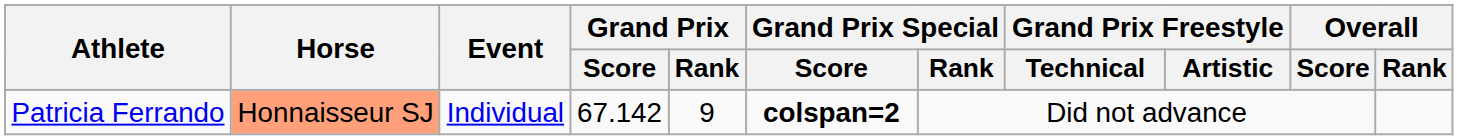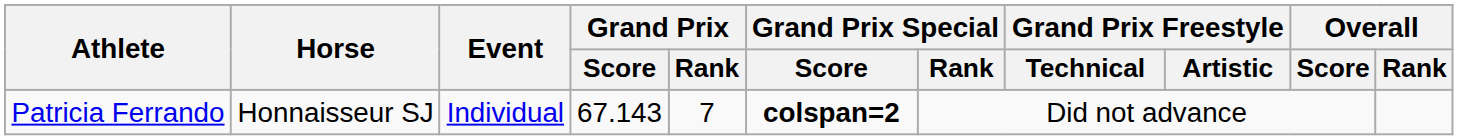(336, 113) lightsalmon background -> (336, 113) no background
(620, 113) 67.142 -> (620, 113) 67.143
(707, 113) 9 -> (707, 113) 7
